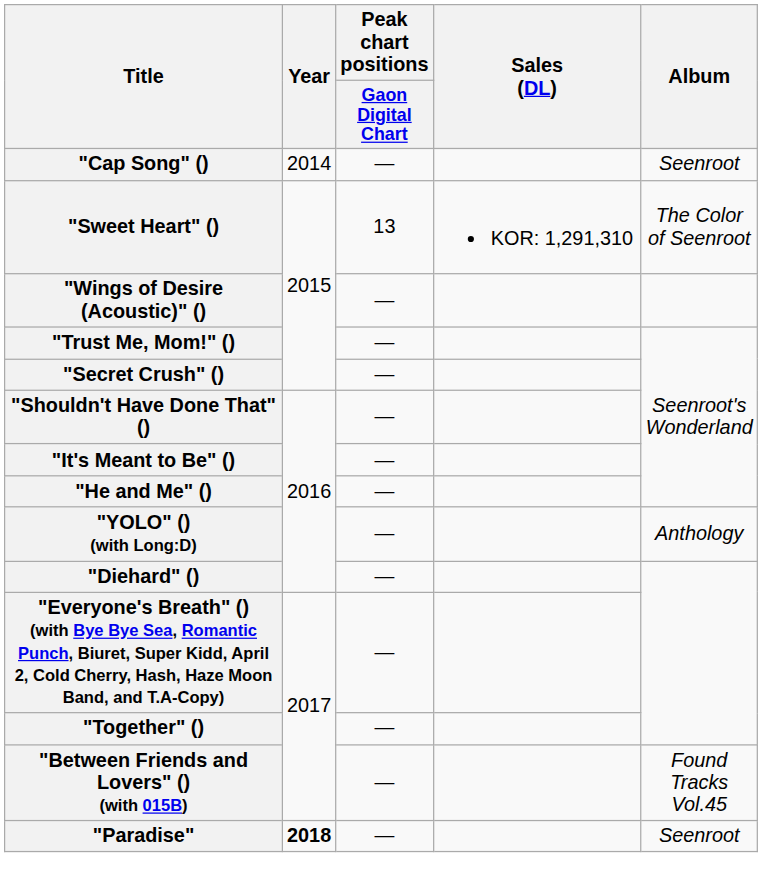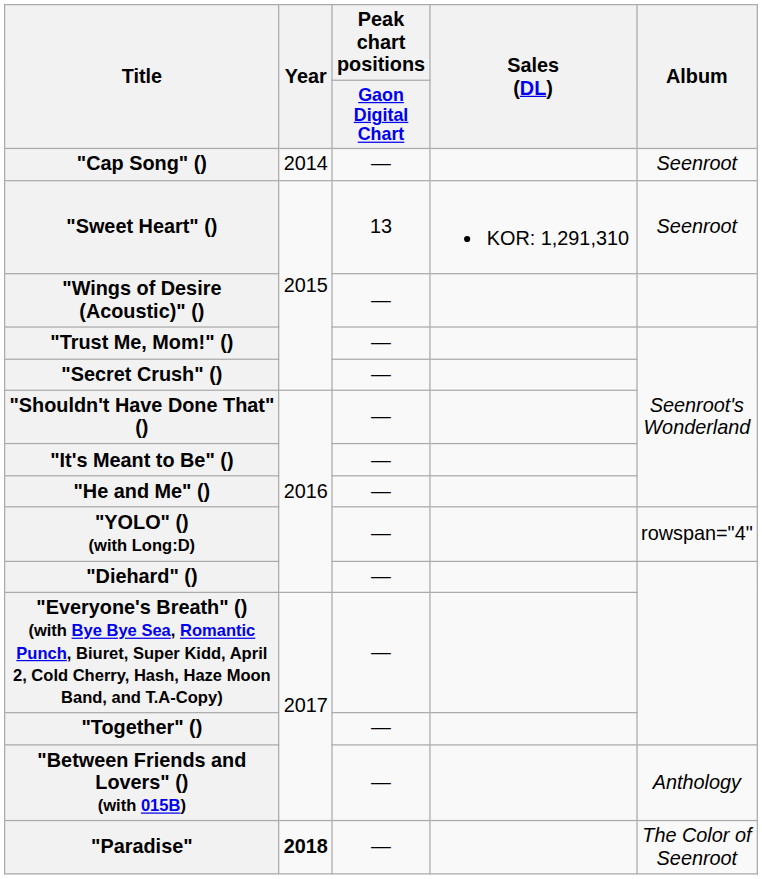(699, 226) The Color of Seenroot -> (697, 226) Seenroot
(699, 533) Anthology -> (697, 533) rowspan="4"
(699, 782) Found Tracks Vol.45 -> (697, 782) Anthology
(699, 836) Seenroot -> (697, 847) The Color of Seenroot
